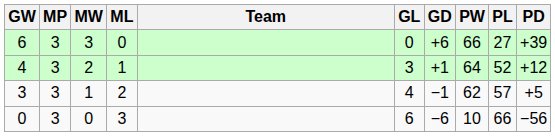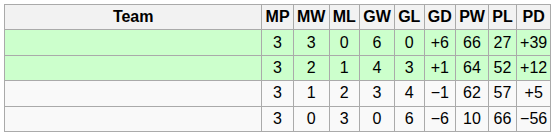columns swapped: (266, 17) <-> (22, 17)
